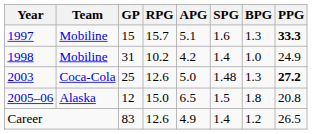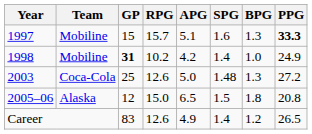(128, 56) normal -> (128, 56) bold
(289, 77) bold -> (289, 77) normal
